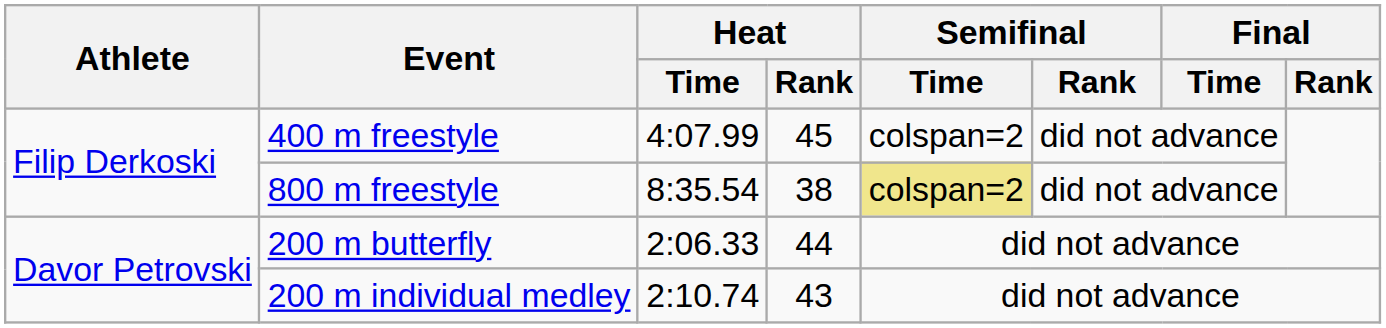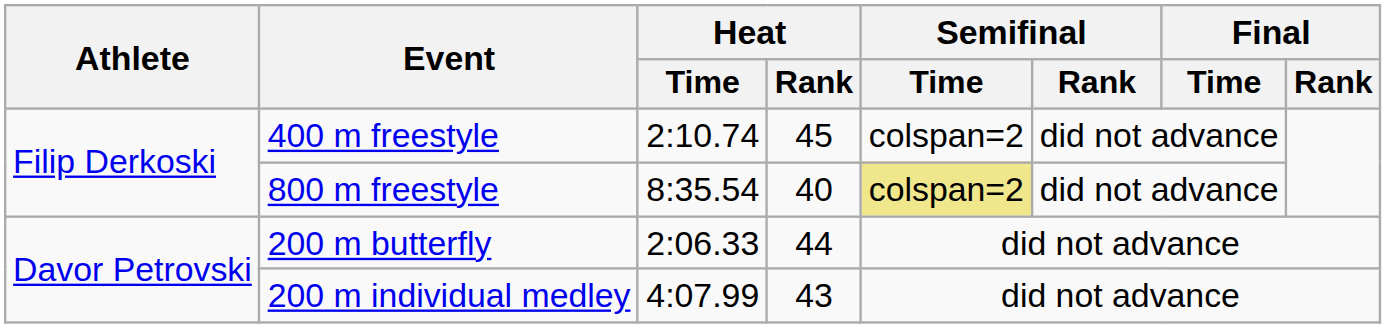(703, 136) 4:07.99 -> (703, 136) 2:10.74
(814, 190) 38 -> (814, 190) 40
(703, 297) 2:10.74 -> (703, 297) 4:07.99
